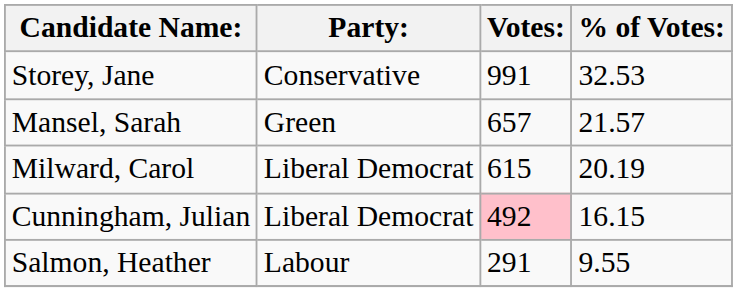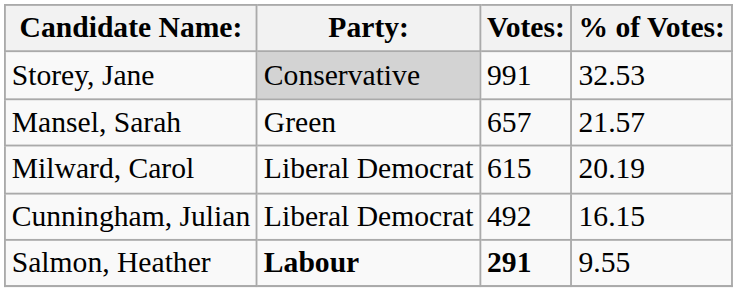(342, 74) no background -> (342, 74) lightgrey background
(509, 215) pink background -> (509, 215) no background
(307, 262) normal -> (312, 262) bold
(509, 262) normal -> (509, 262) bold
